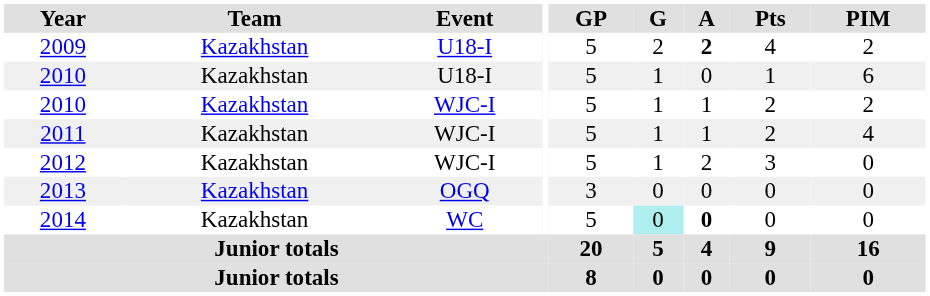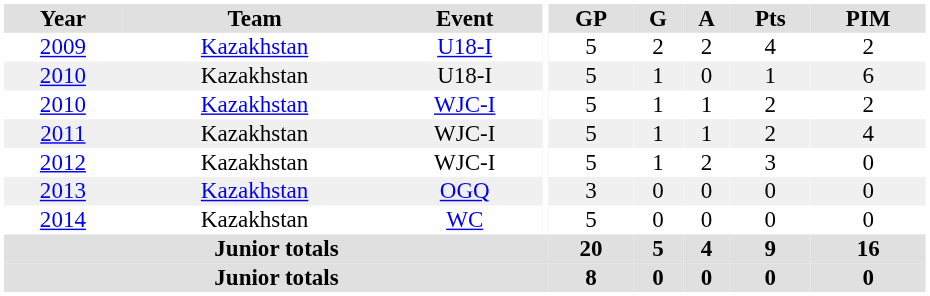(706, 46) bold -> (706, 46) normal
(658, 219) paleturquoise background -> (658, 219) no background
(706, 219) bold -> (706, 219) normal
